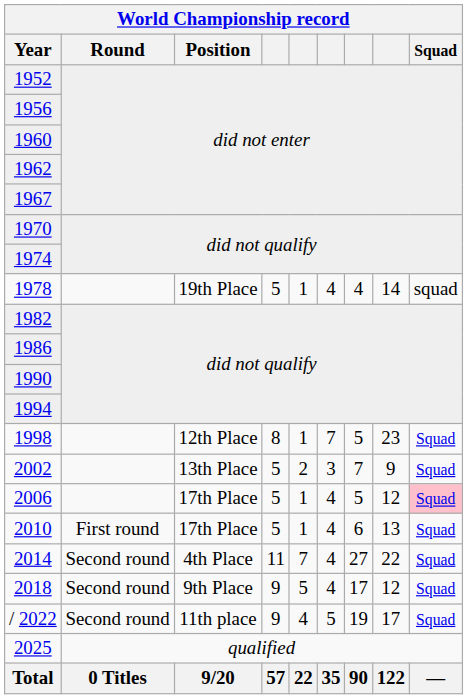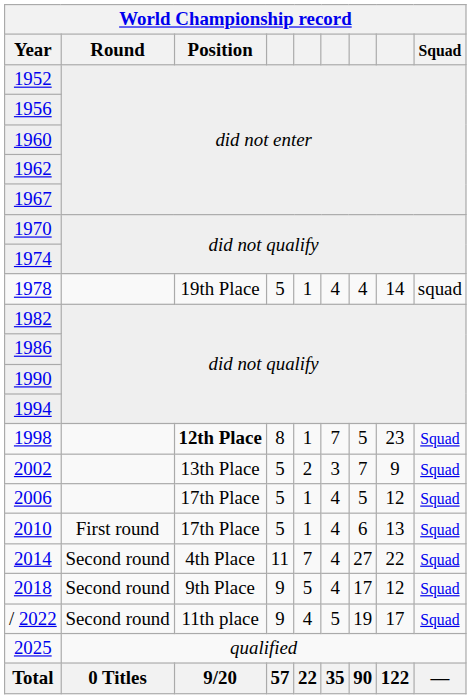(218, 438) normal -> (220, 438) bold
(436, 499) pink background -> (440, 499) no background
